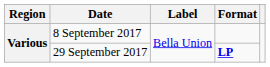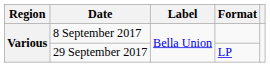(226, 52) bold -> (225, 52) normal
